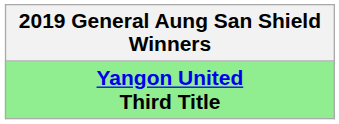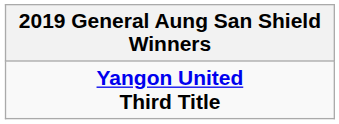(170, 89) lightgreen background -> (170, 89) no background
